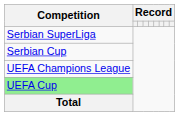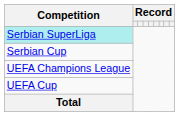(51, 34) no background -> (51, 34) paleturquoise background
(32, 85) lightgreen background -> (32, 85) no background
